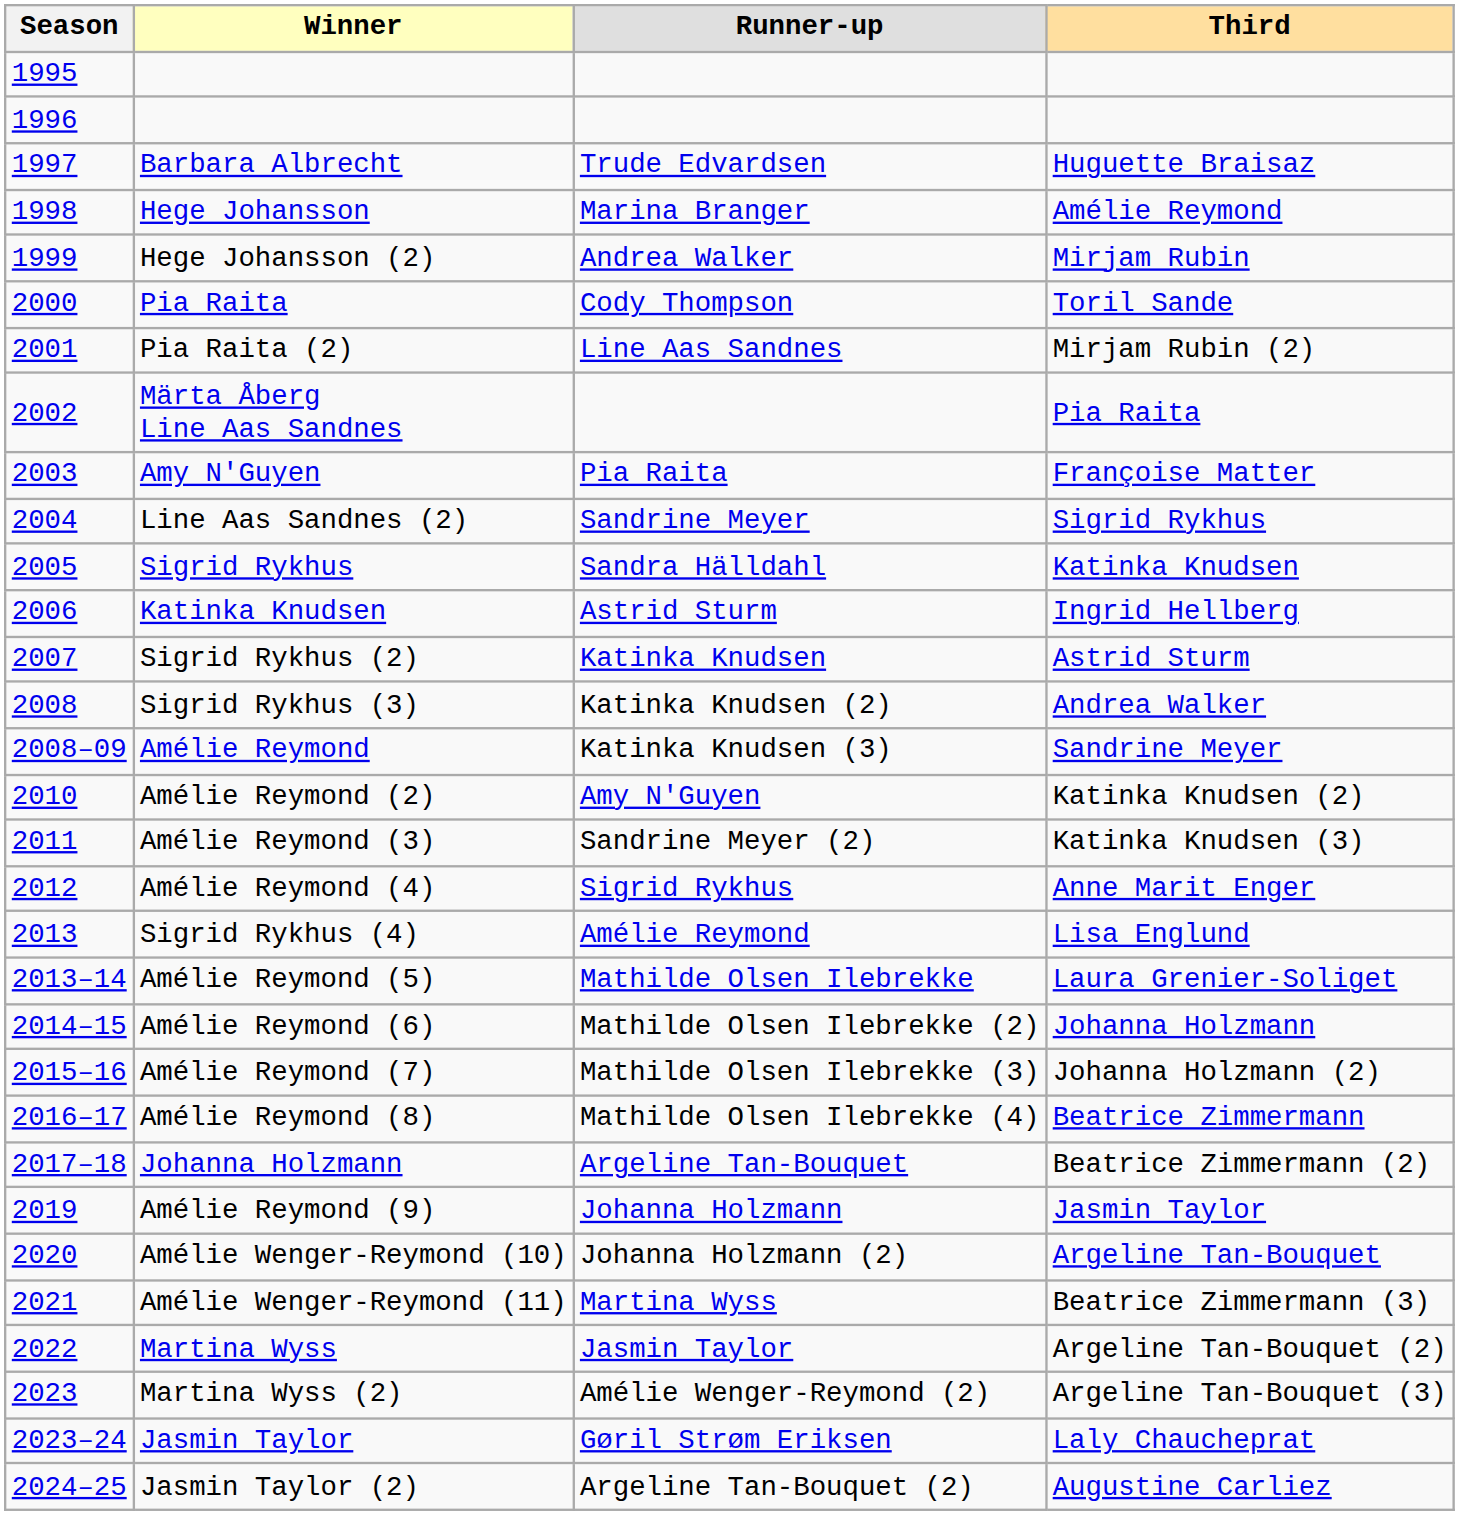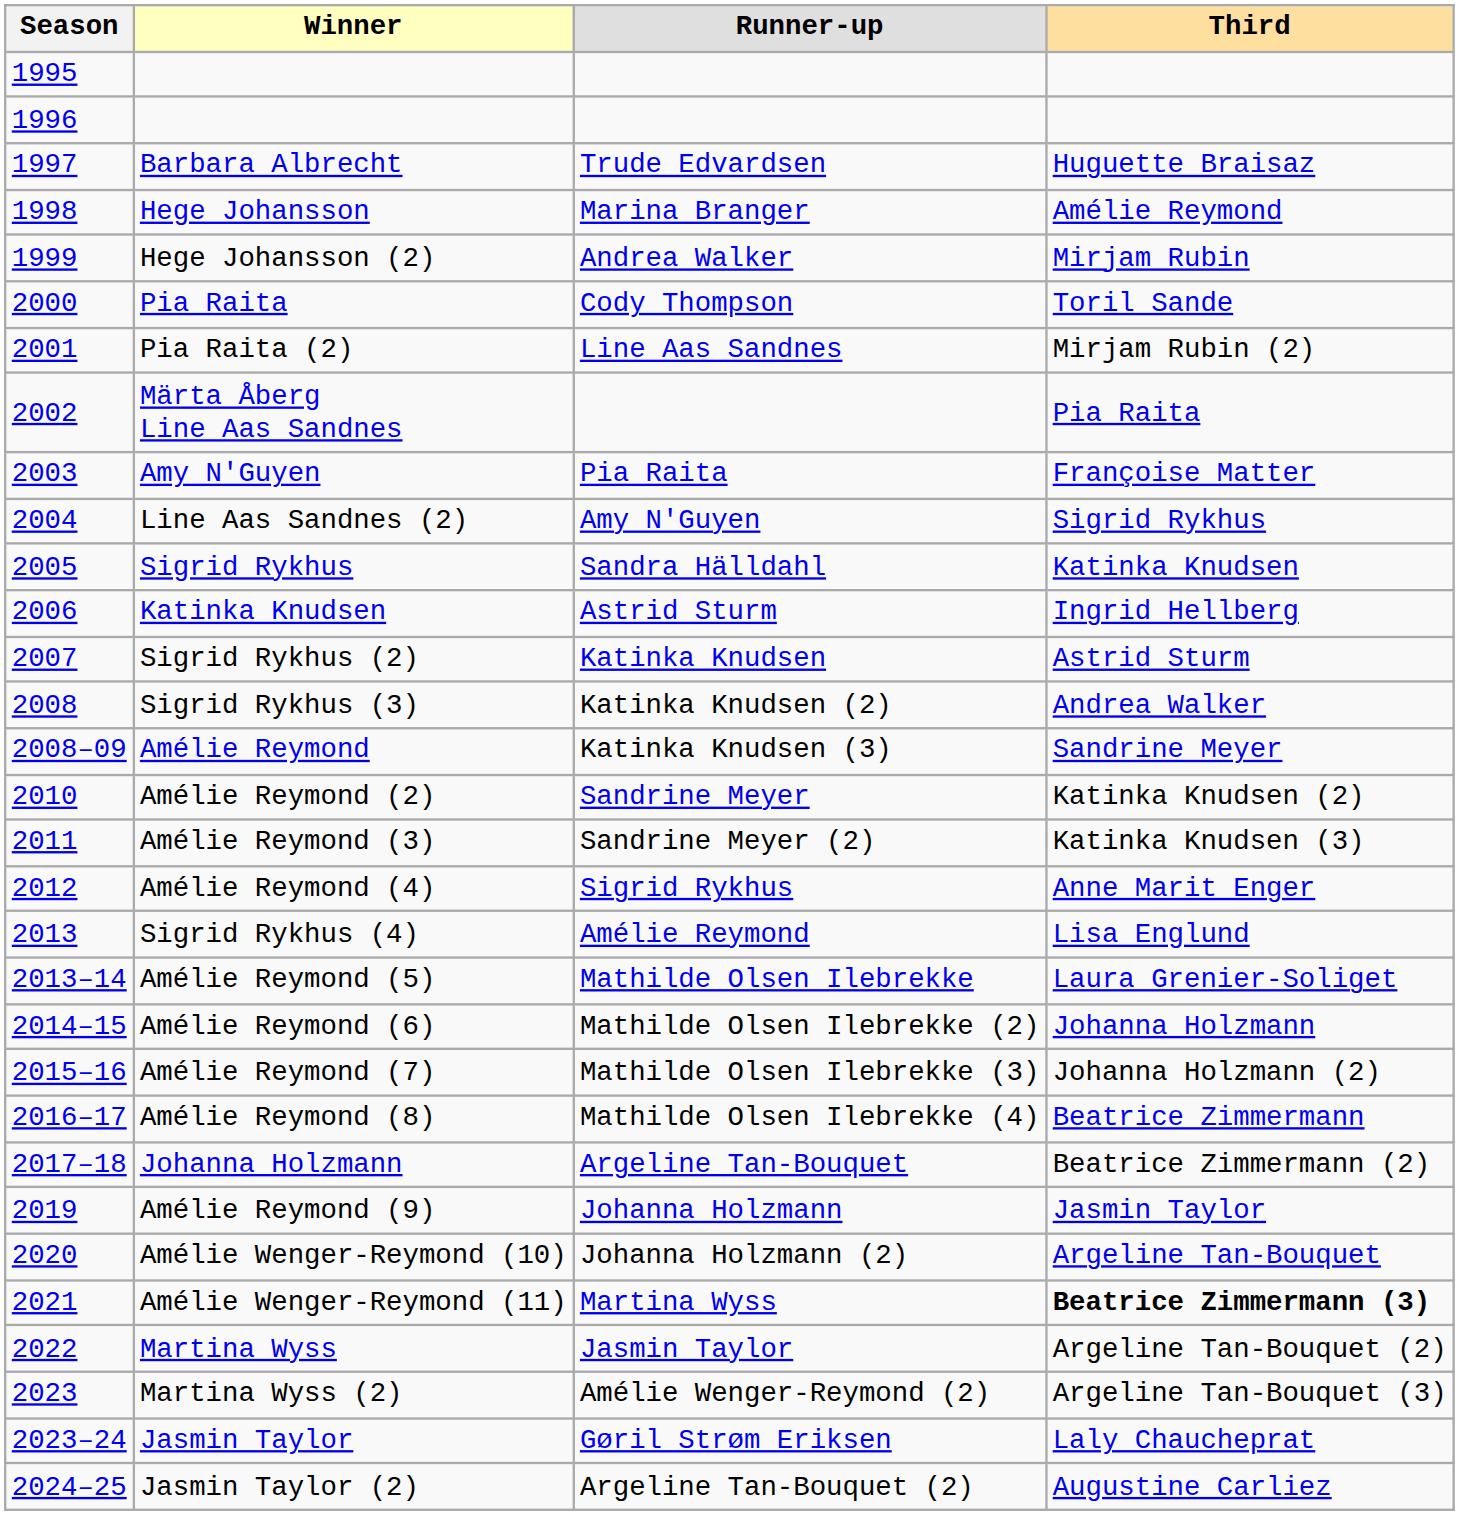(695, 521) Sandrine Meyer -> (670, 521) Amy N'Guyen
(670, 797) Amy N'Guyen -> (695, 797) Sandrine Meyer
(1241, 1302) normal -> (1241, 1302) bold
